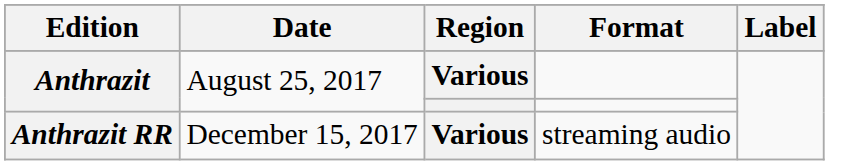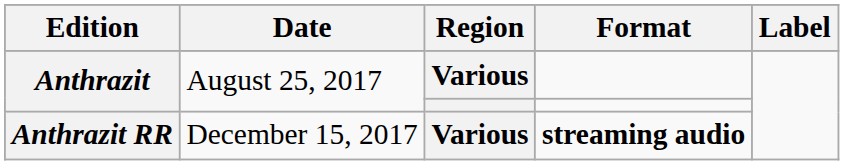(636, 134) normal -> (644, 134) bold
